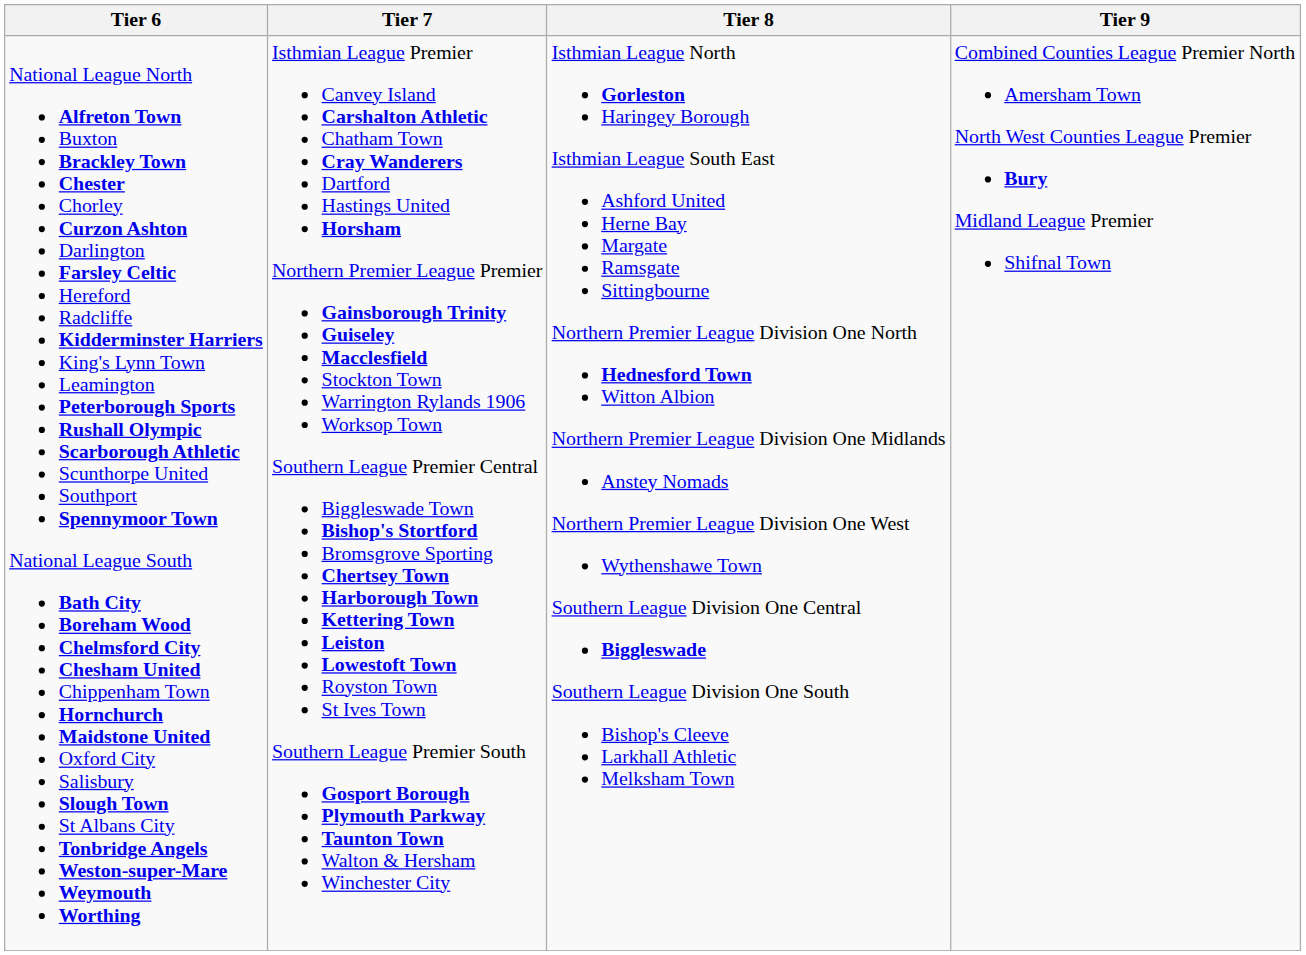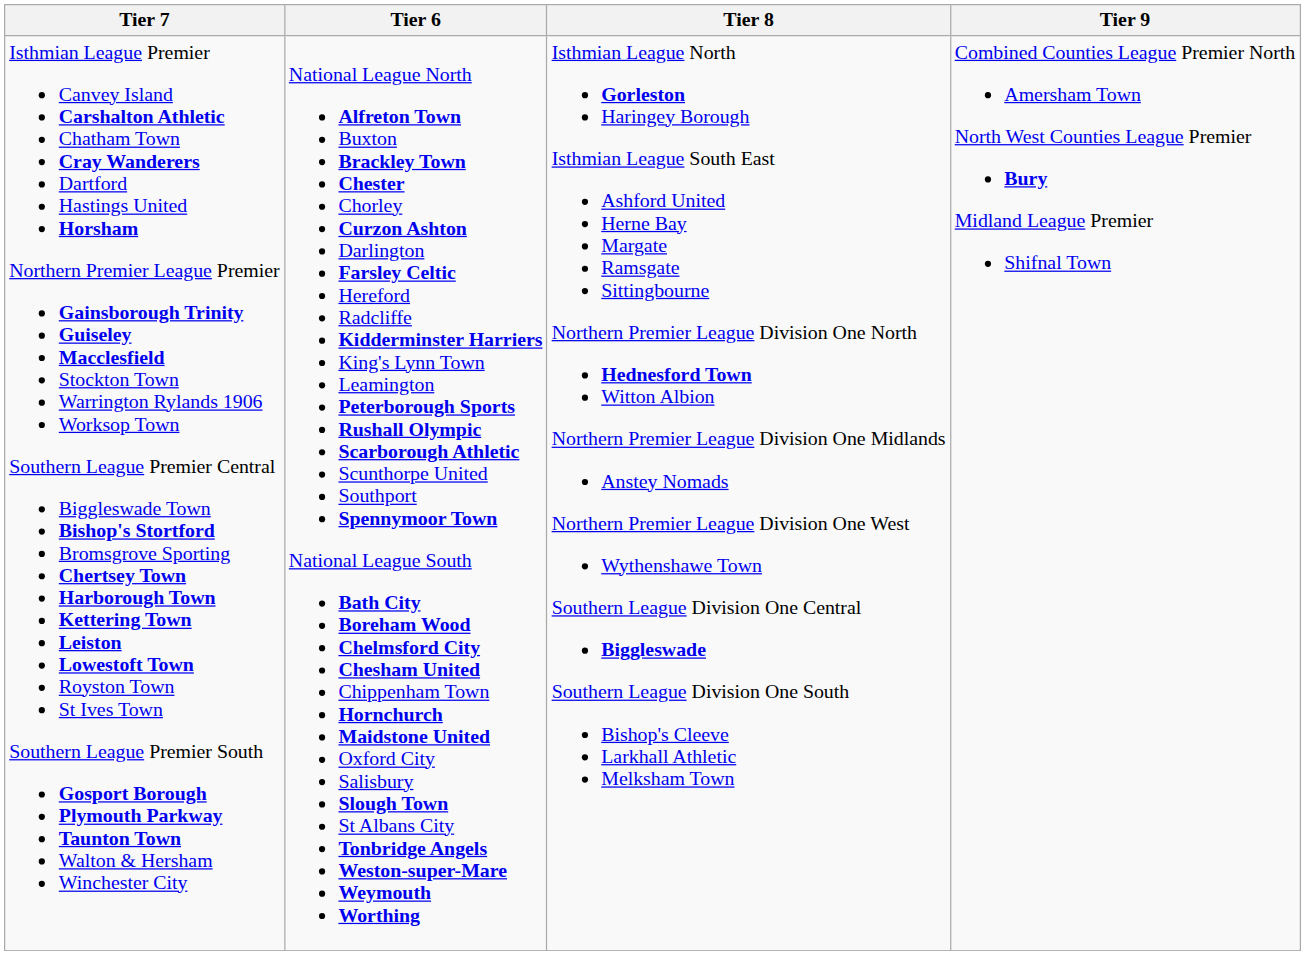columns swapped: (136, 20) <-> (407, 20)
